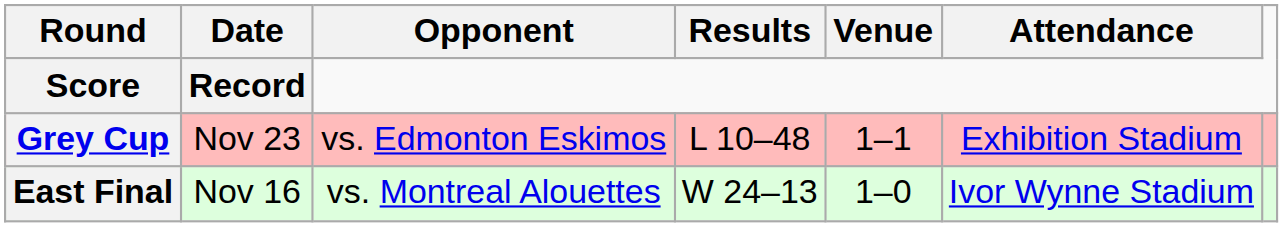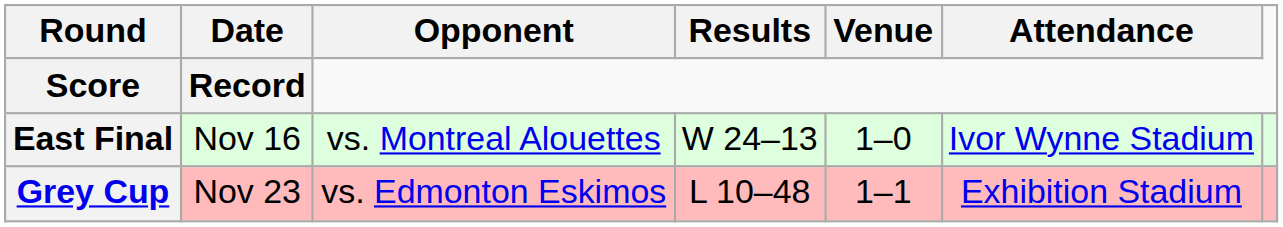rows swapped: (93, 192) <-> (93, 138)
